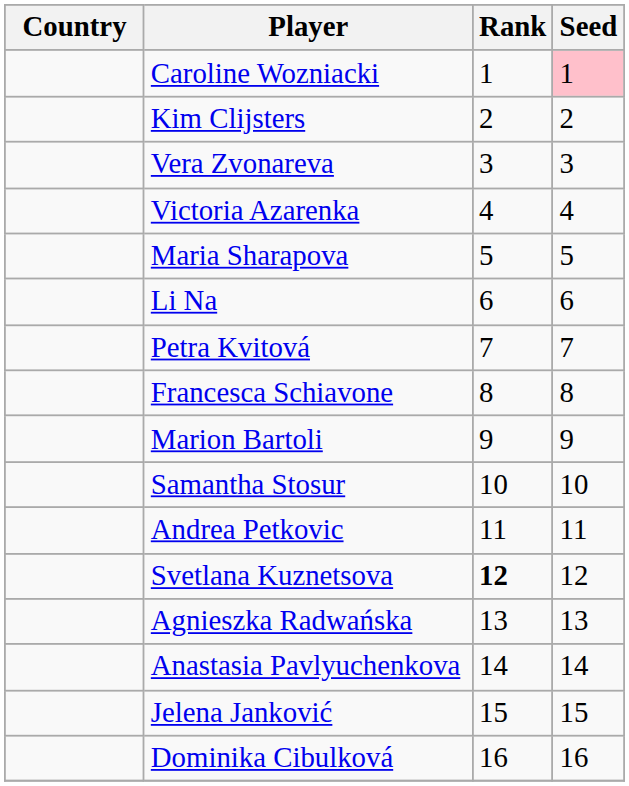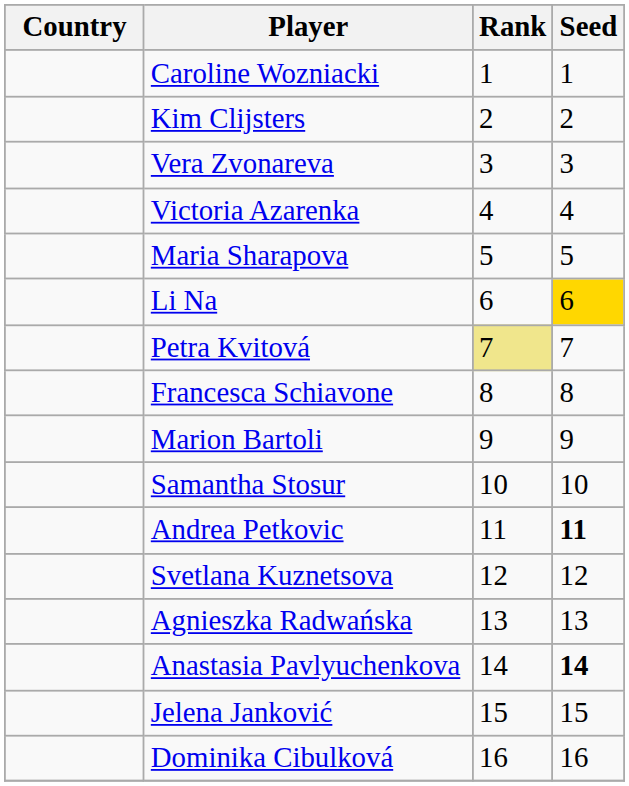(567, 73) pink background -> (567, 73) no background
(567, 301) no background -> (567, 301) gold background
(486, 347) no background -> (486, 347) khaki background
(573, 529) normal -> (573, 529) bold
(493, 575) bold -> (493, 575) normal
(574, 666) normal -> (574, 666) bold
